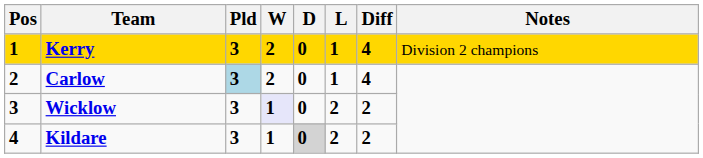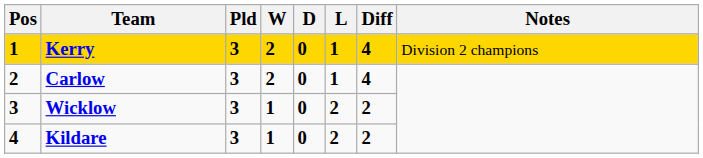(234, 78) lightblue background -> (234, 78) no background
(270, 108) lavender background -> (270, 108) no background
(302, 138) lightgrey background -> (302, 138) no background
